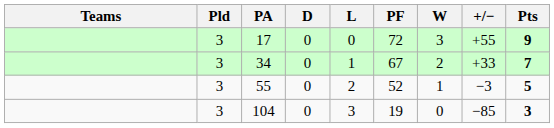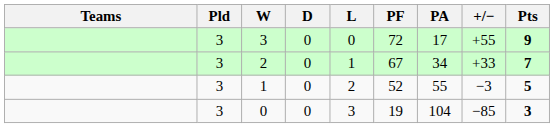columns swapped: (440, 16) <-> (263, 16)
